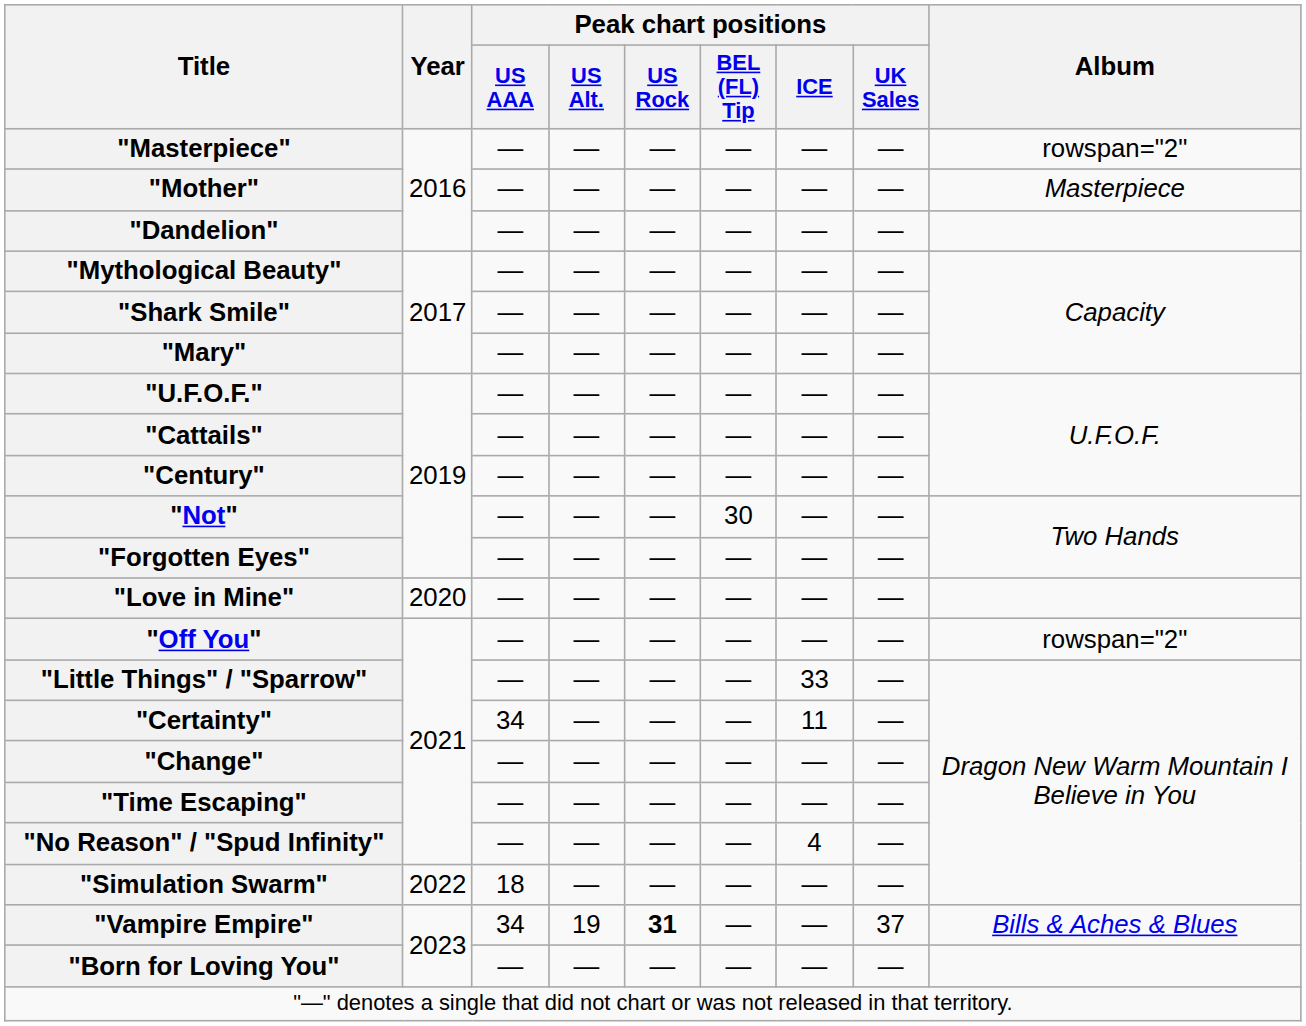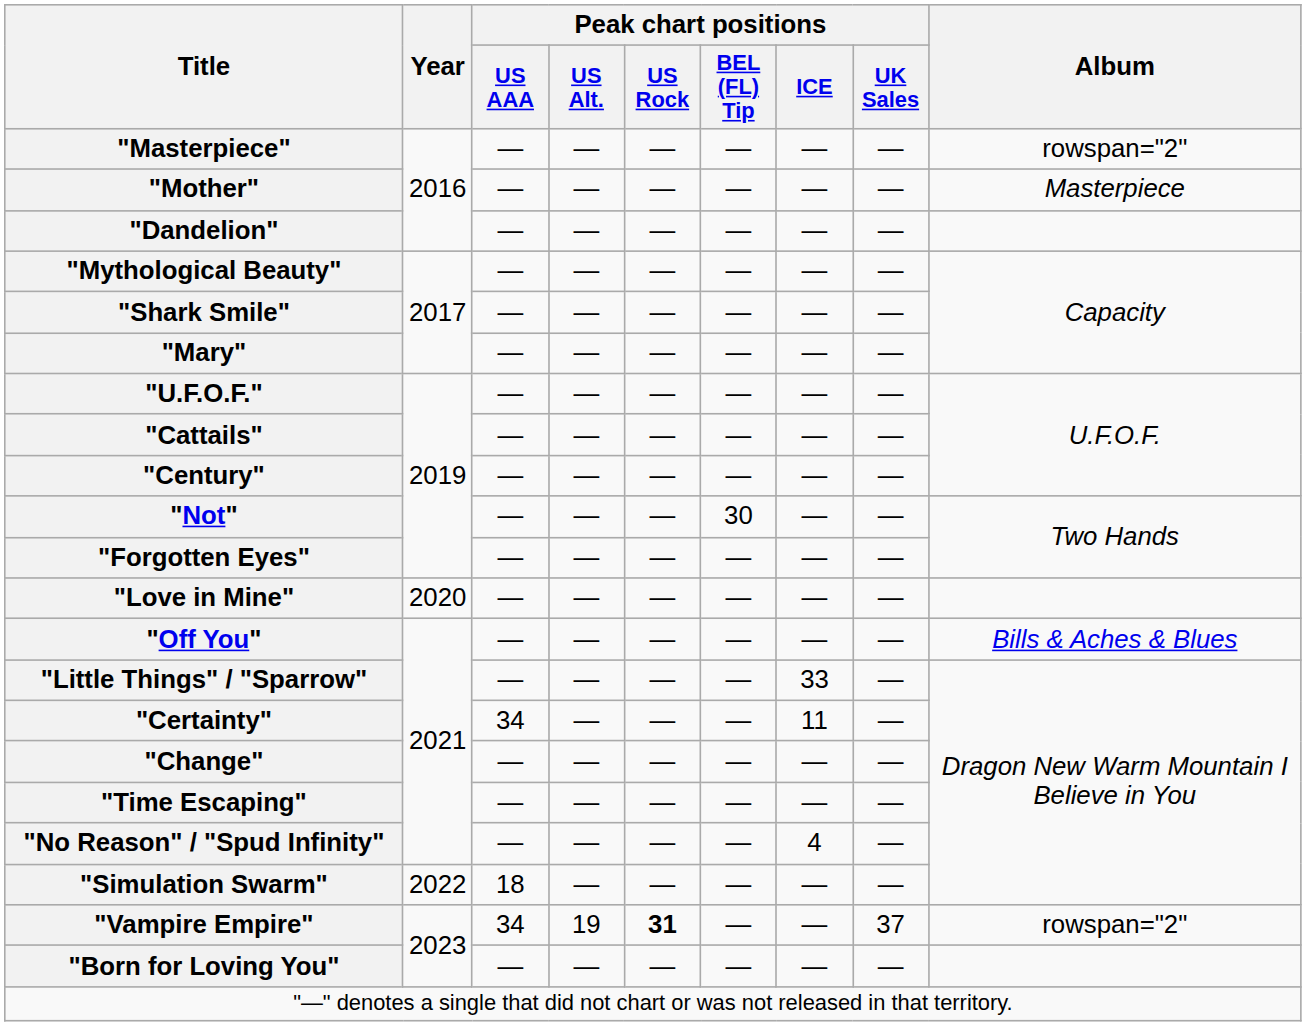(1115, 638) rowspan="2" -> (1115, 638) Bills & Aches & Blues
(1115, 924) Bills & Aches & Blues -> (1115, 924) rowspan="2"
